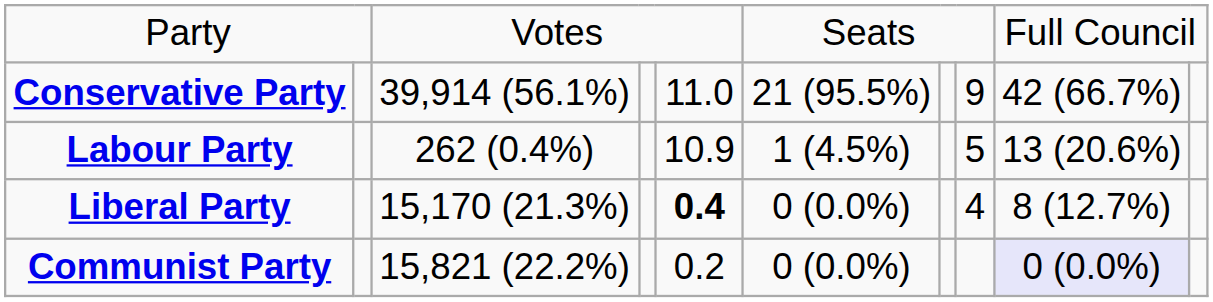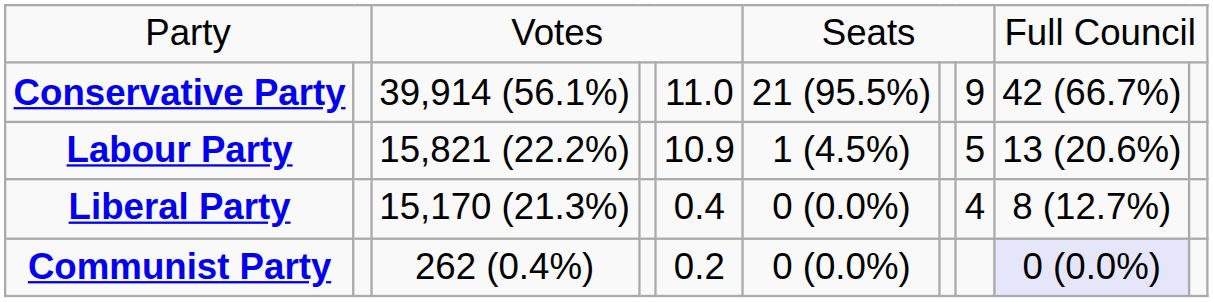(505, 149) 262 (0.4%) -> (505, 149) 15,821 (22.2%)
(699, 207) bold -> (699, 207) normal
(505, 265) 15,821 (22.2%) -> (505, 265) 262 (0.4%)
